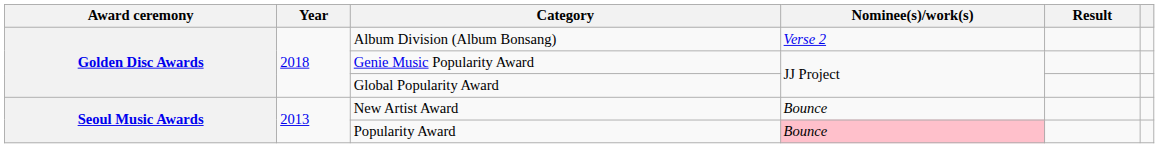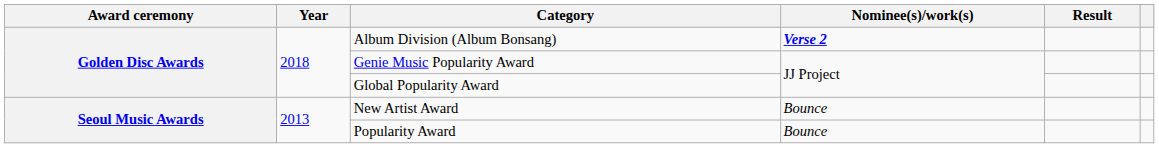(805, 39) normal -> (805, 39) bold
(805, 131) pink background -> (805, 131) no background
